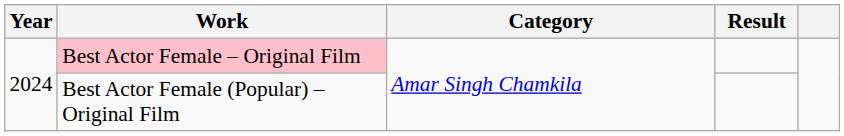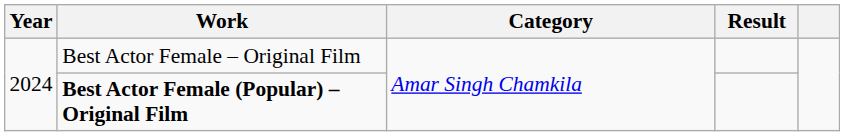(212, 55) pink background -> (212, 55) no background
(193, 101) normal -> (201, 101) bold
